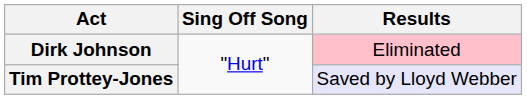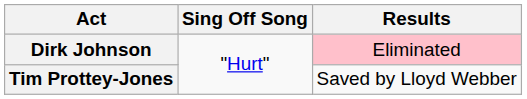(417, 79) lavender background -> (417, 79) no background
